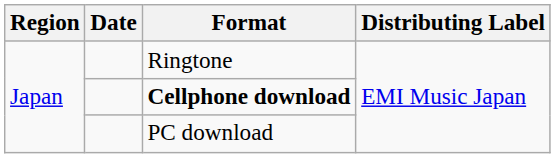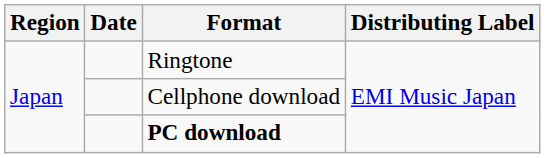(249, 96) bold -> (244, 96) normal
(210, 133) normal -> (214, 133) bold
